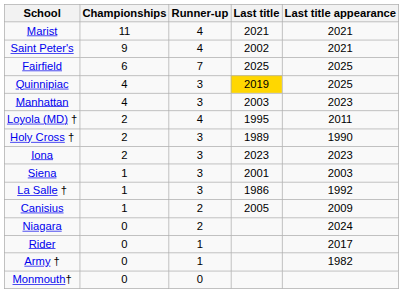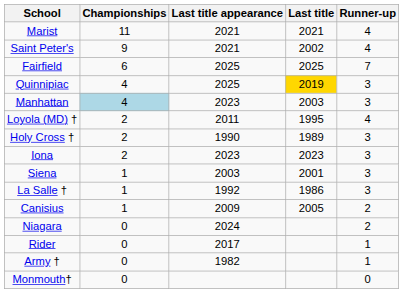columns swapped: (200, 13) <-> (340, 13)
(124, 102) no background -> (124, 102) lightblue background
